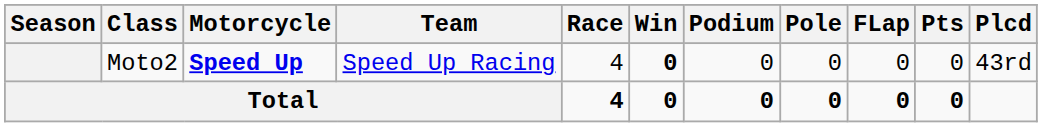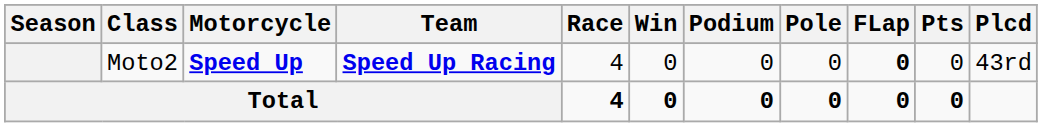(449, 63) normal -> (449, 63) bold
(670, 63) bold -> (670, 63) normal
(903, 63) normal -> (903, 63) bold
